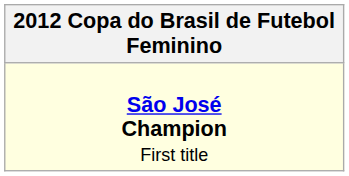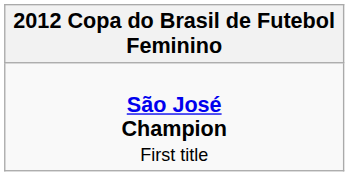(174, 128) lightyellow background -> (174, 128) no background
